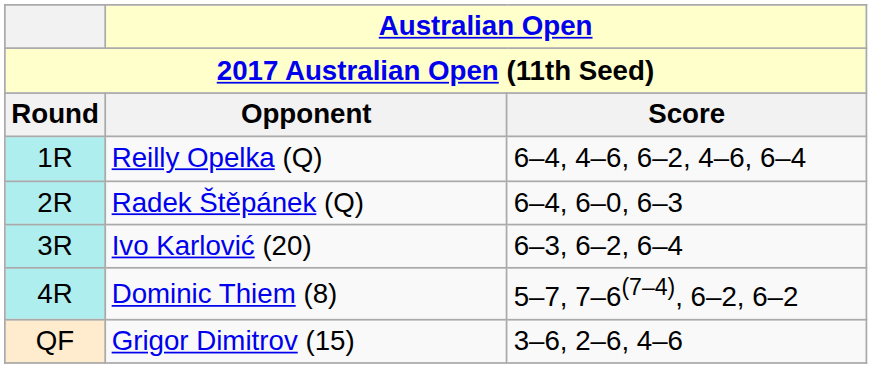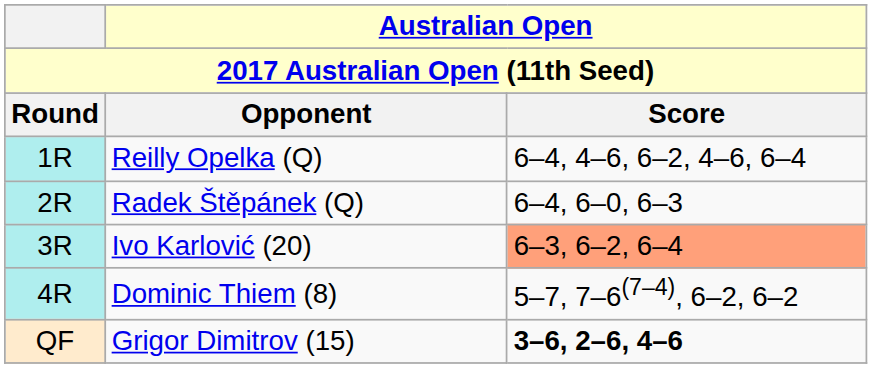(598, 245) no background -> (598, 245) lightsalmon background
(598, 341) normal -> (598, 341) bold
